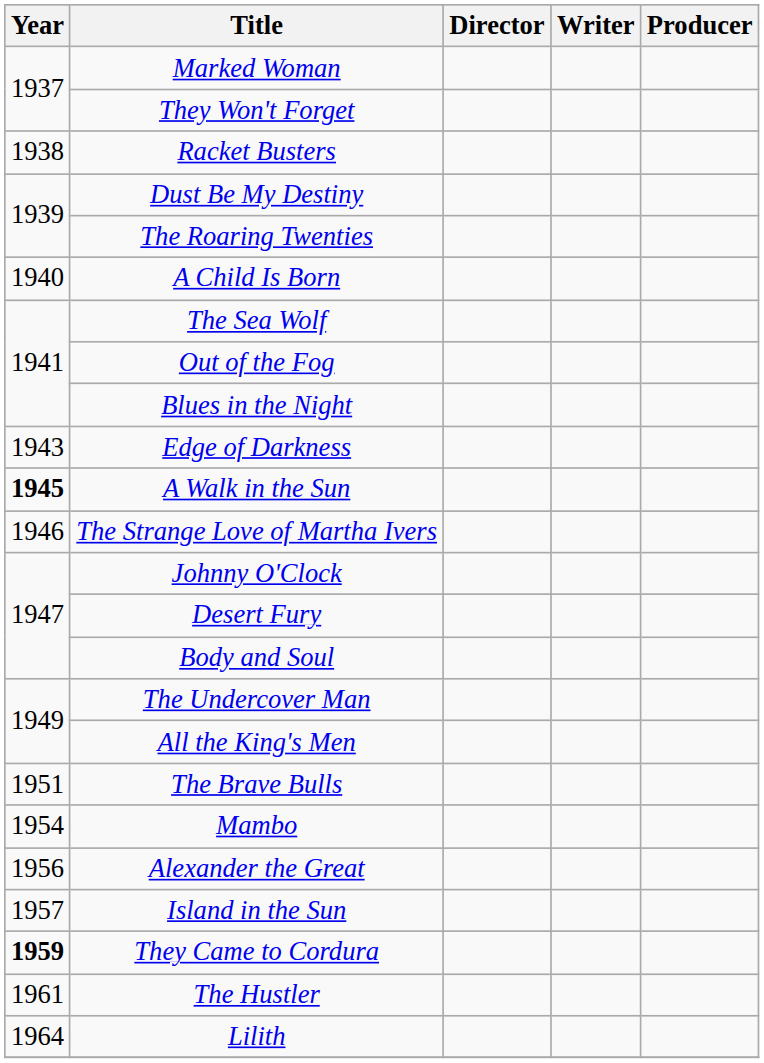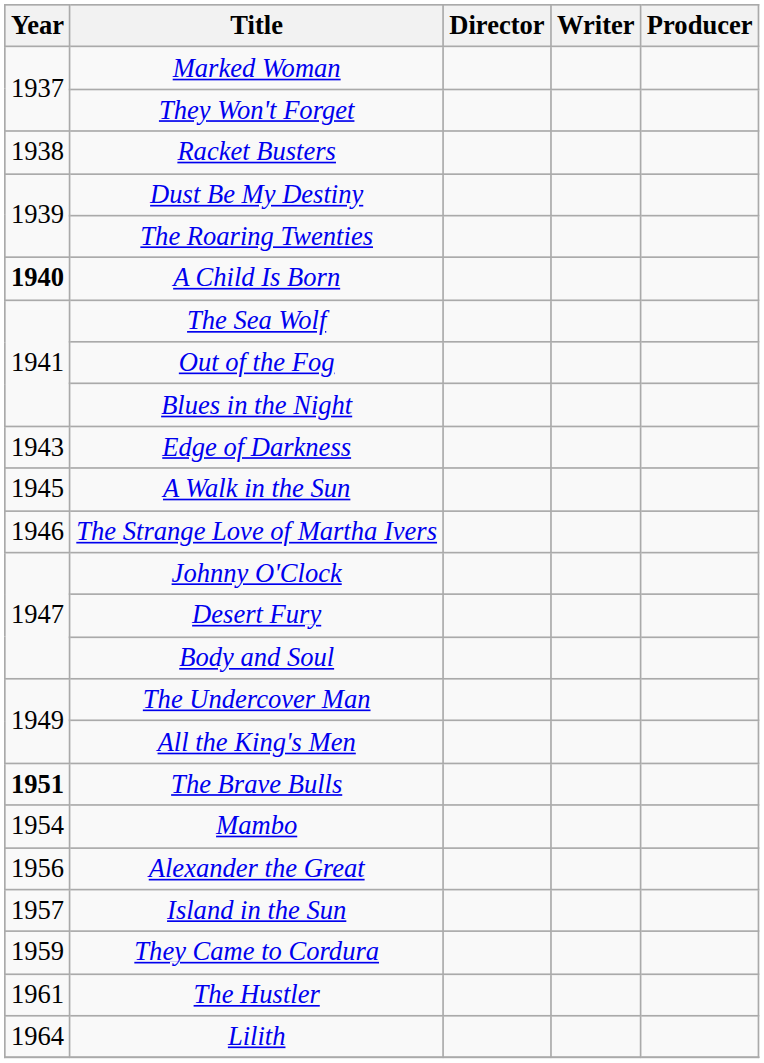(38, 278) normal -> (38, 278) bold
(38, 488) bold -> (38, 488) normal
(38, 783) normal -> (38, 783) bold
(38, 952) bold -> (38, 952) normal
